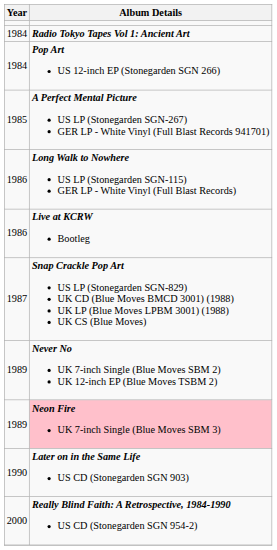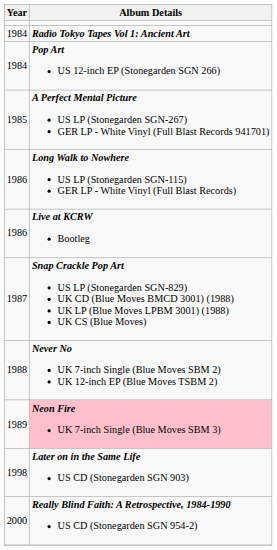(17, 370) 1989 -> (17, 370) 1988
(17, 472) 1990 -> (17, 472) 1998
